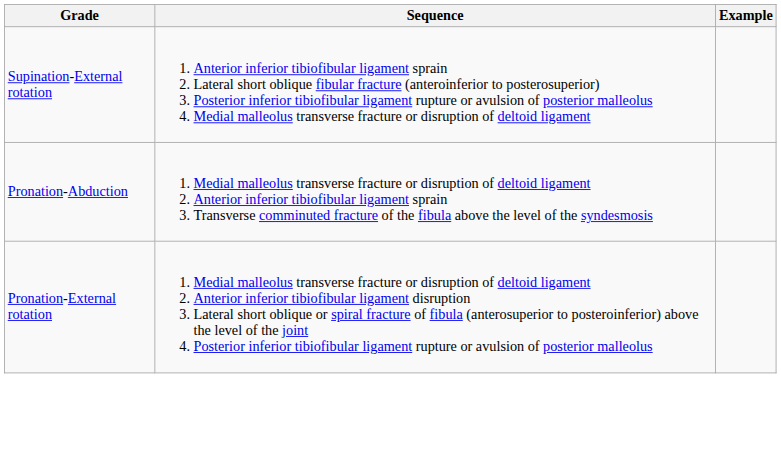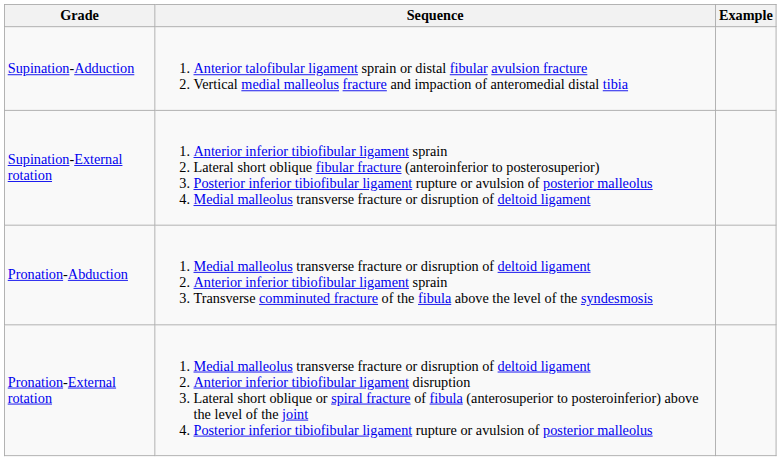+ row: (71, 68)
